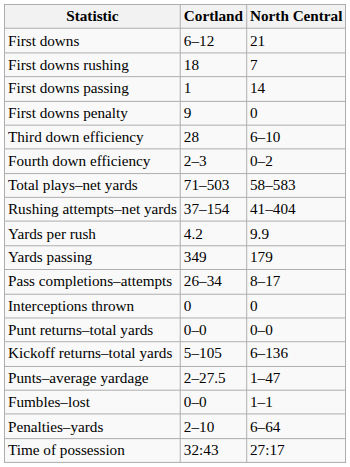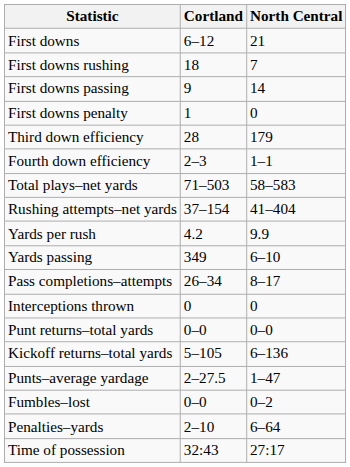(188, 88) 1 -> (188, 88) 9
(188, 112) 9 -> (188, 112) 1
(265, 137) 6–10 -> (261, 137) 179
(261, 161) 0–2 -> (261, 161) 1–1
(261, 257) 179 -> (265, 257) 6–10
(261, 402) 1–1 -> (261, 402) 0–2
